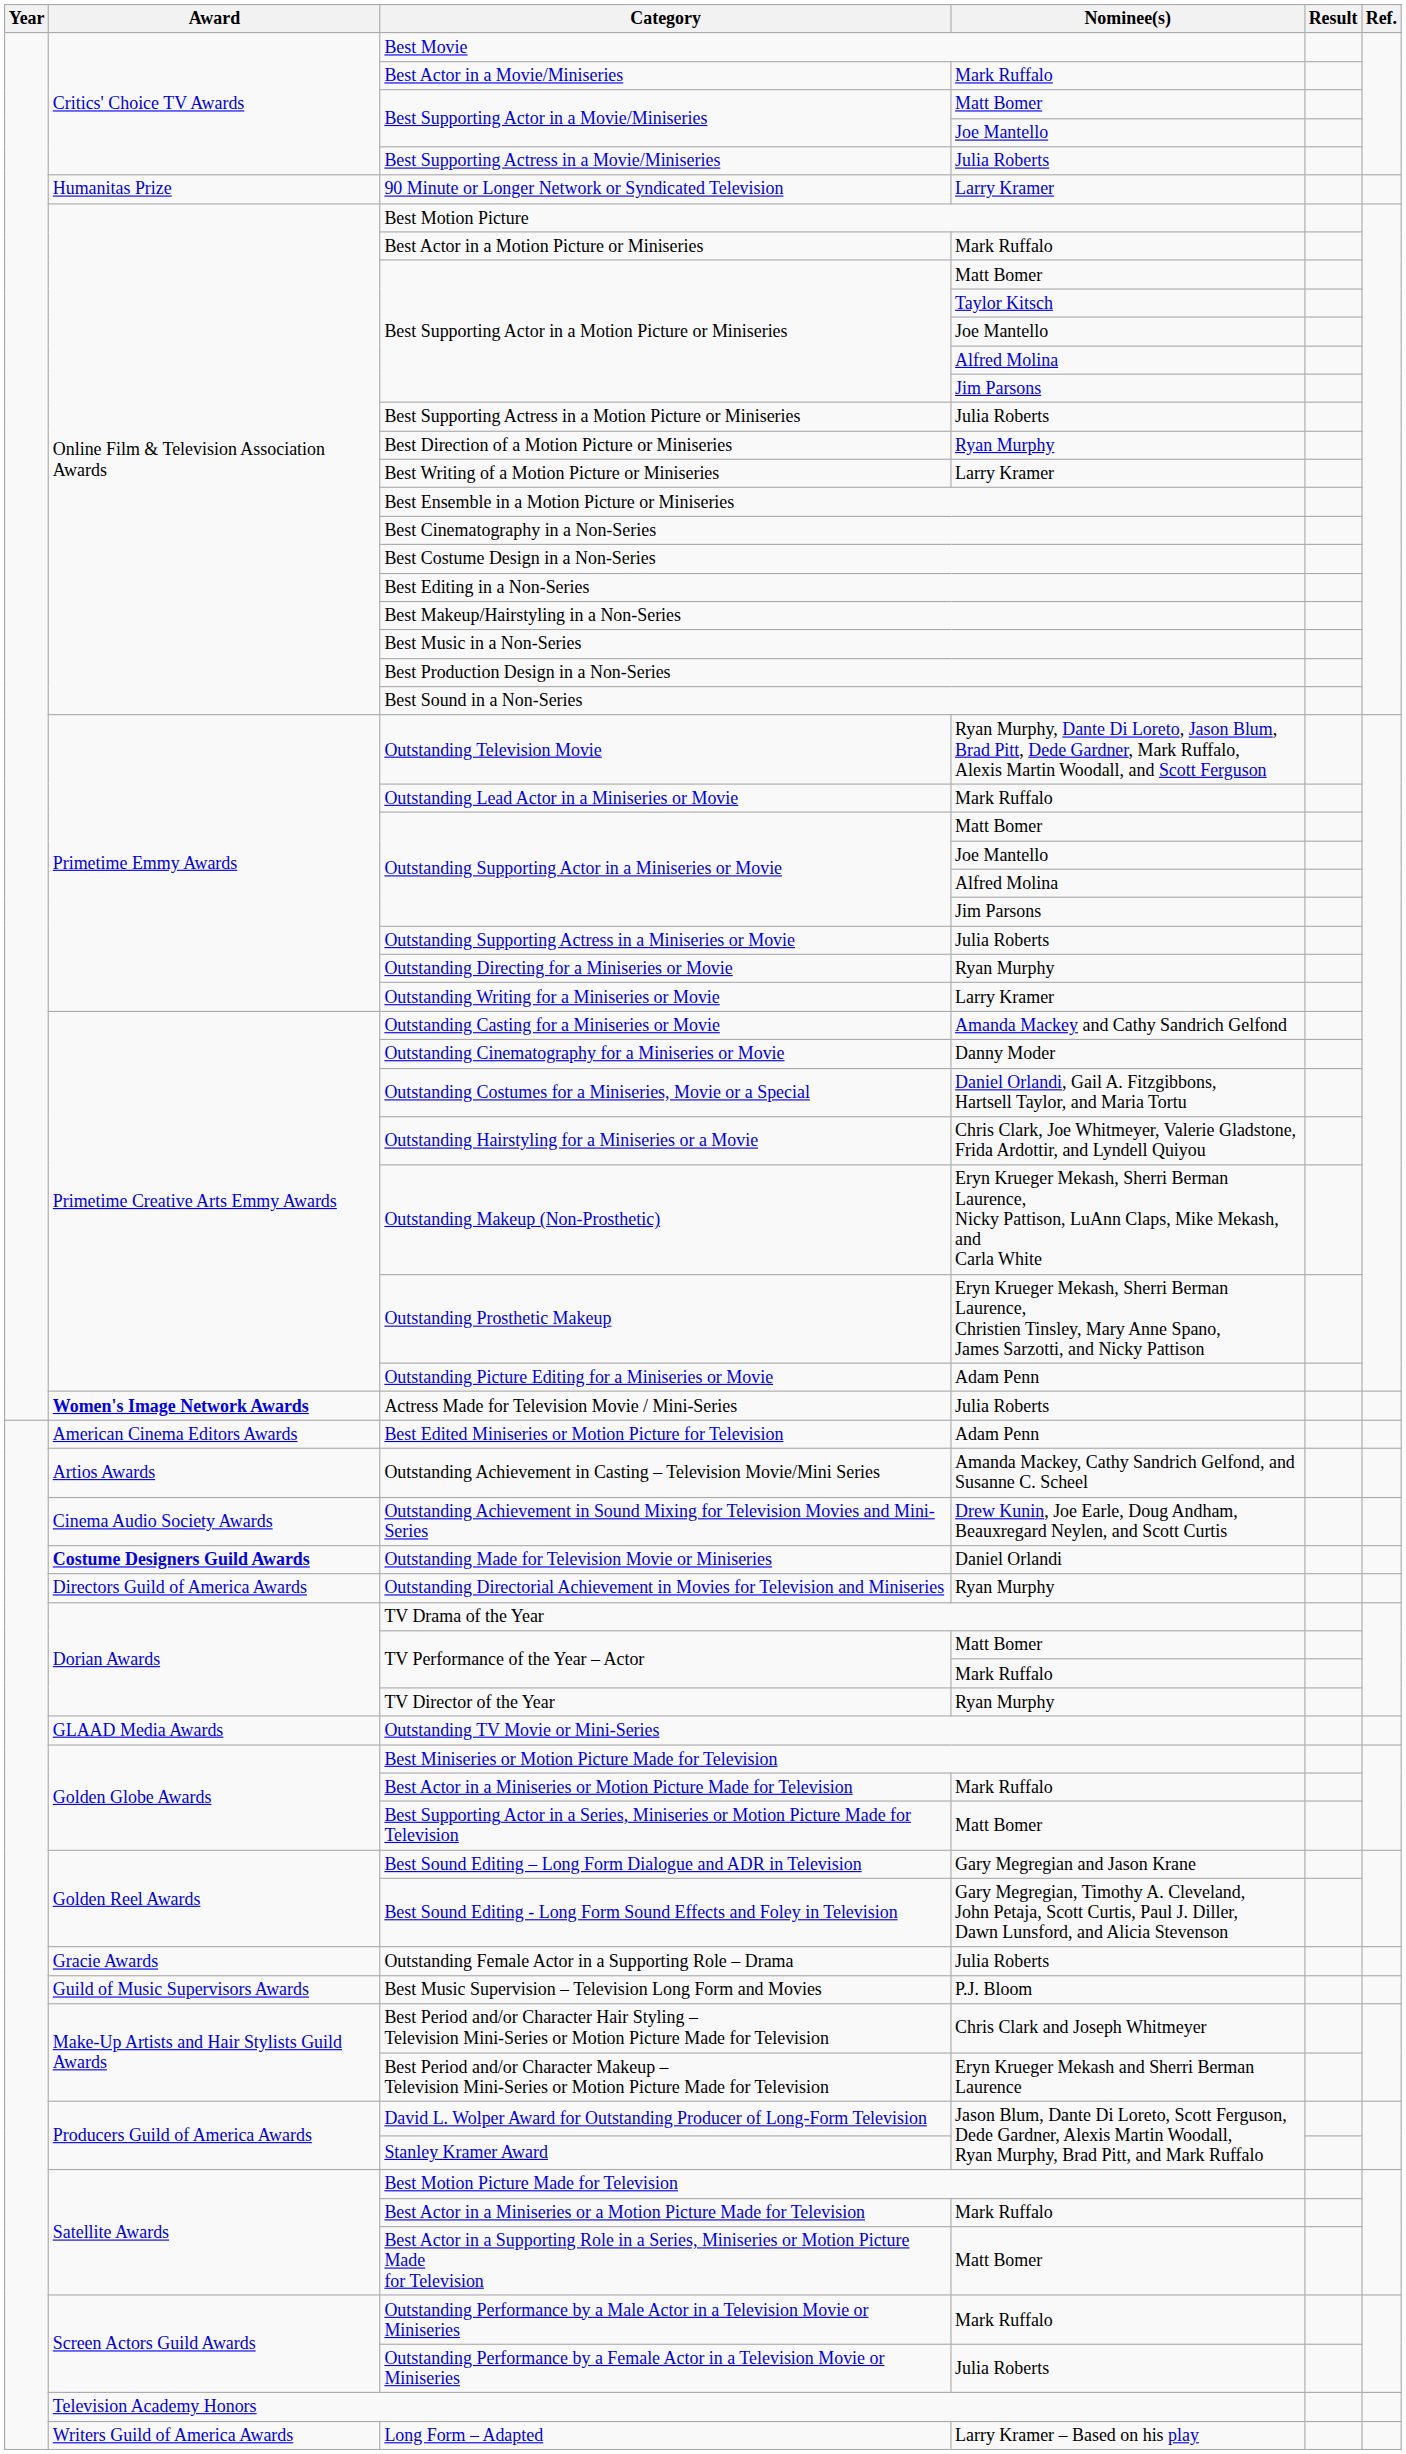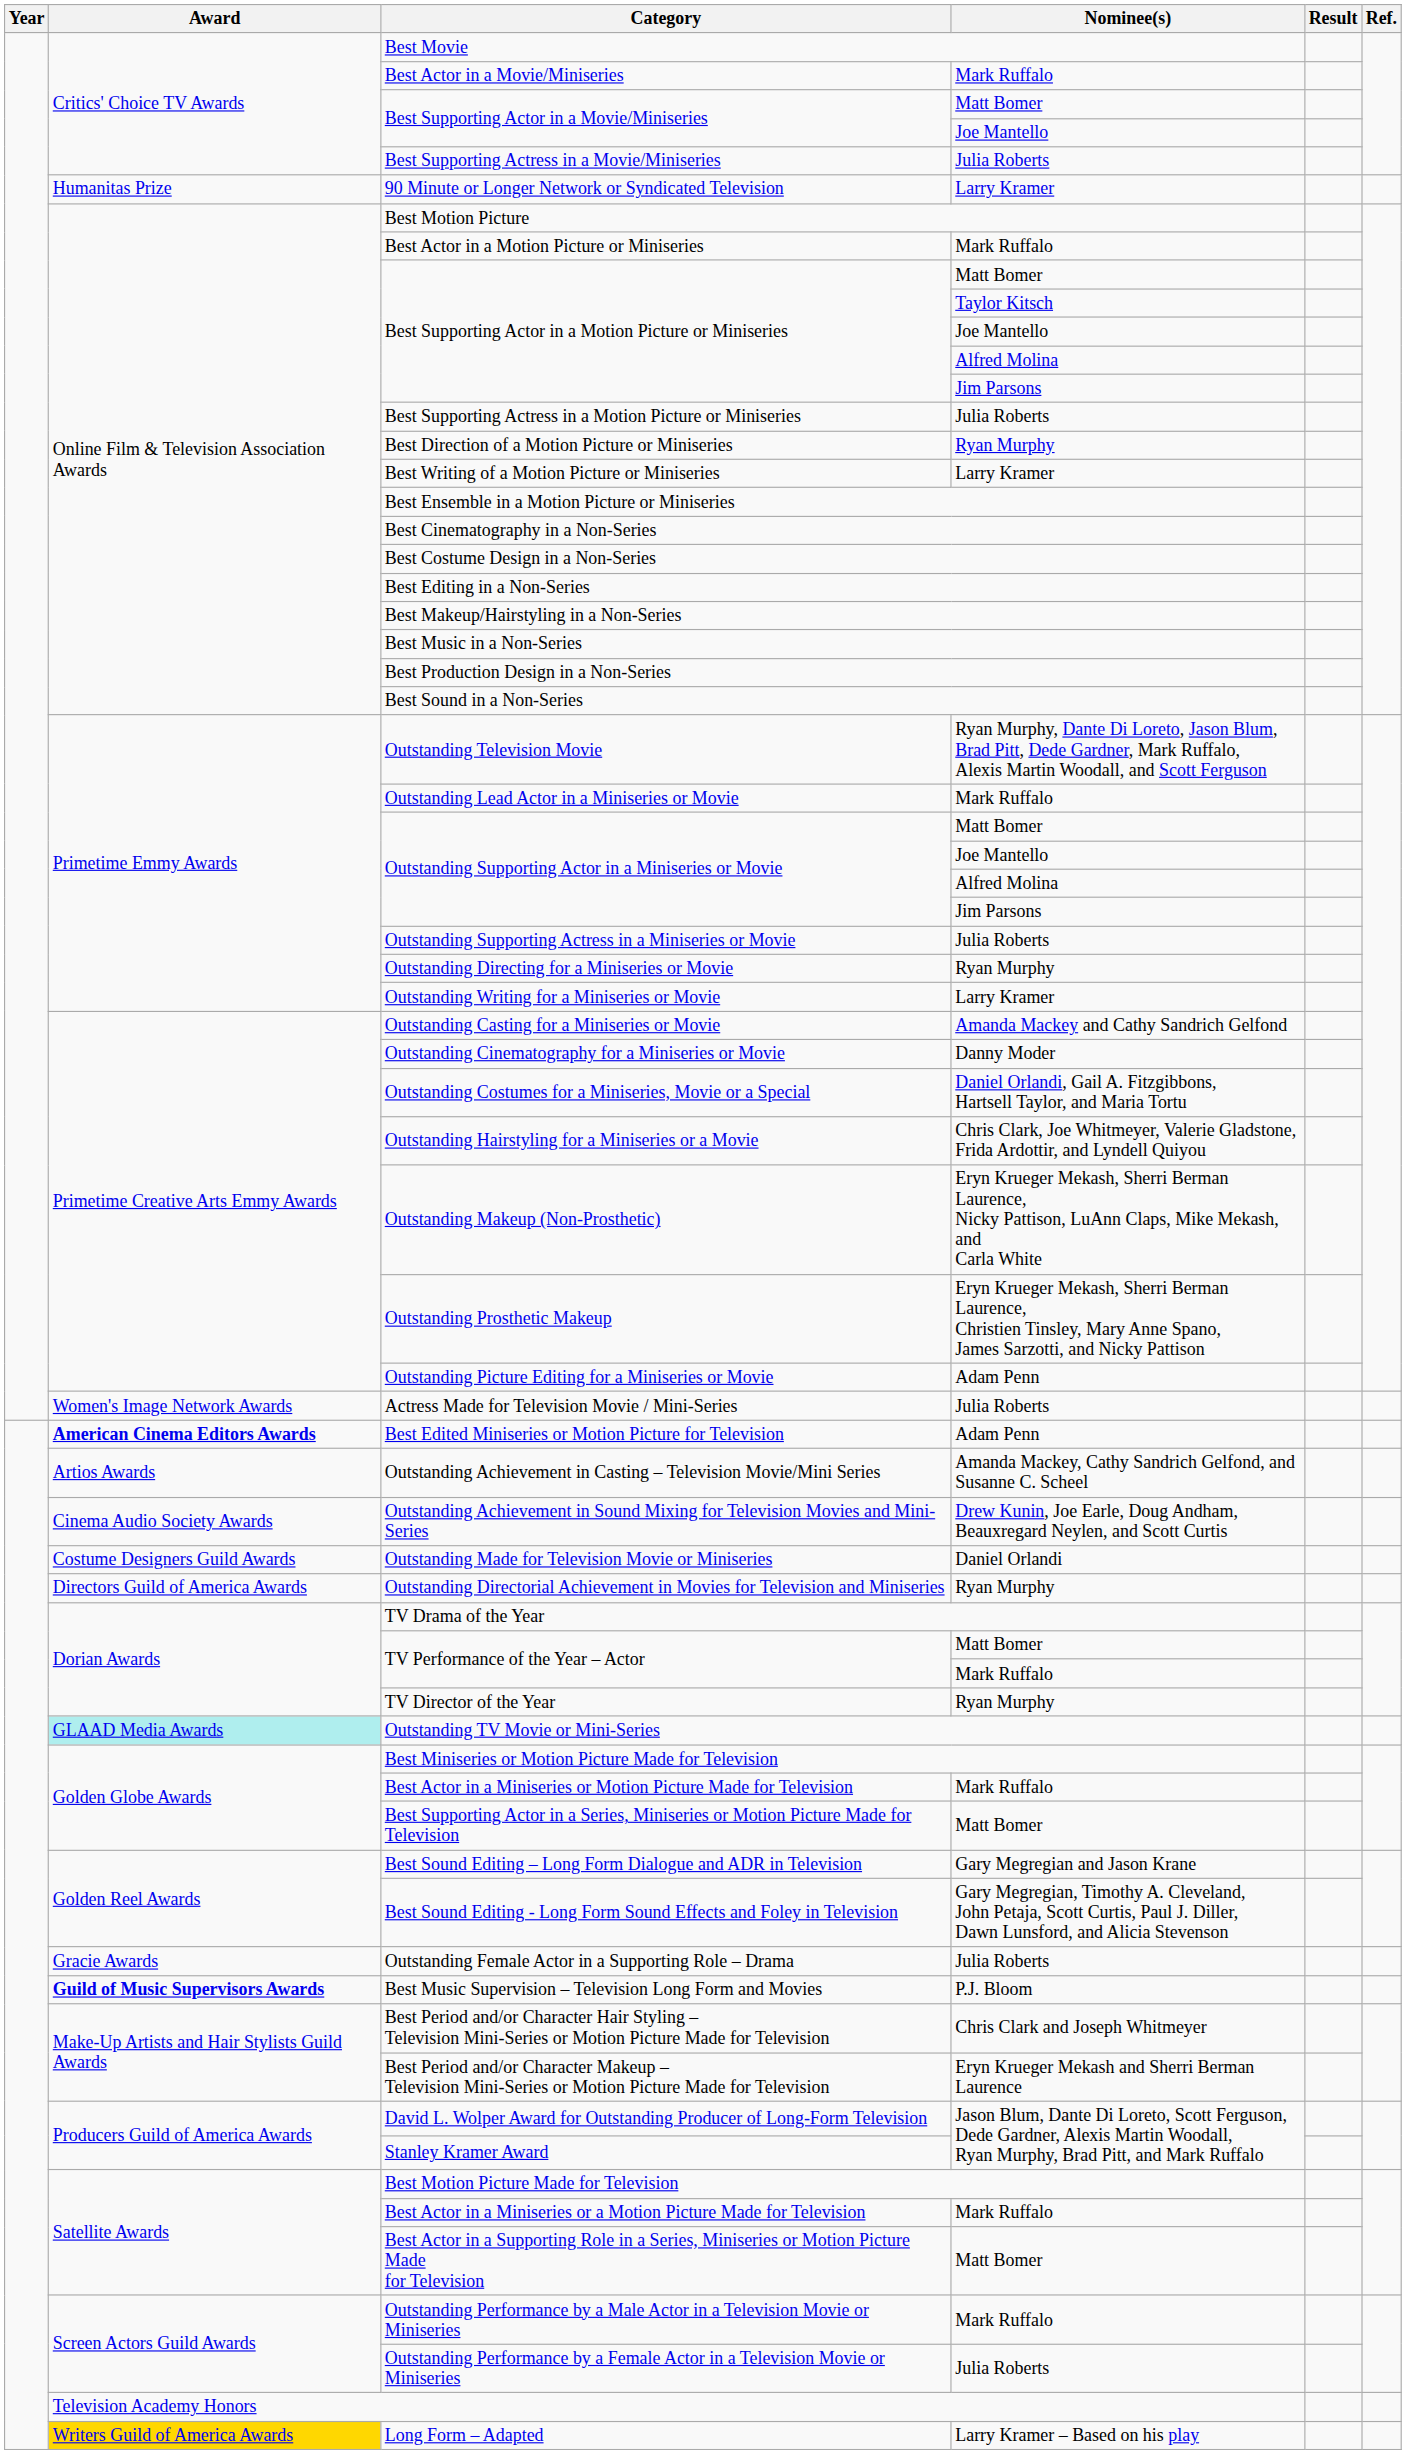(181, 1405) bold -> (173, 1405) normal
(175, 1434) normal -> (184, 1434) bold
(181, 1559) bold -> (174, 1559) normal
(138, 1730) no background -> (138, 1730) paleturquoise background
(181, 1989) normal -> (189, 1989) bold
(173, 2435) no background -> (173, 2435) gold background
